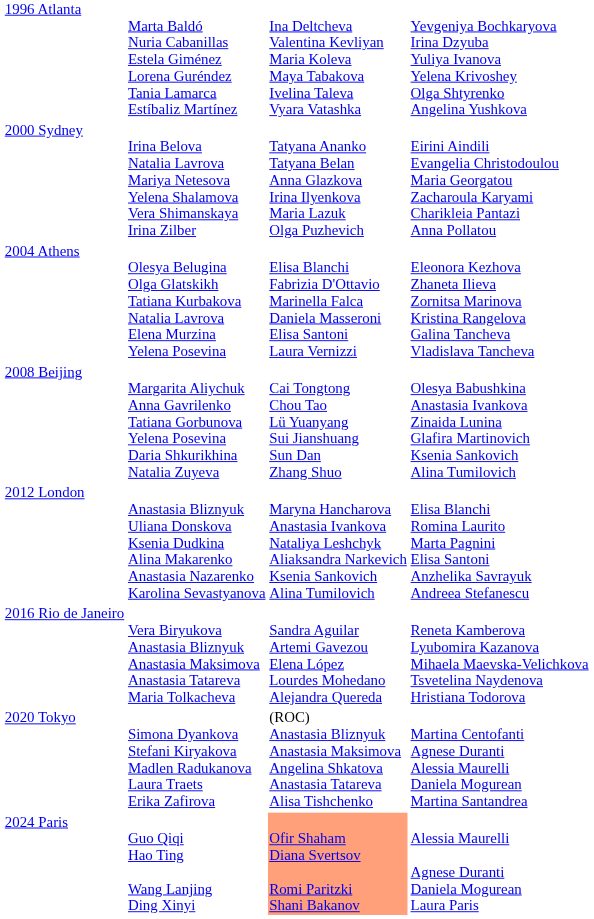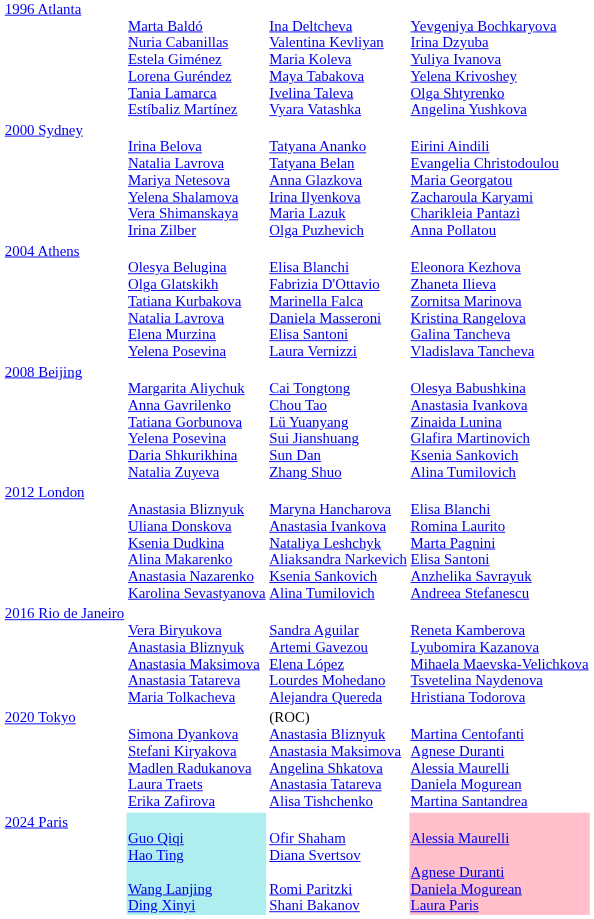(170, 872) no background -> (170, 872) paleturquoise background
(315, 872) lightsalmon background -> (315, 872) no background
(466, 872) no background -> (466, 872) pink background
